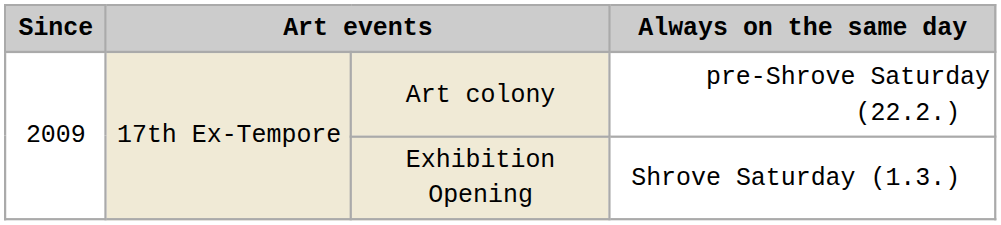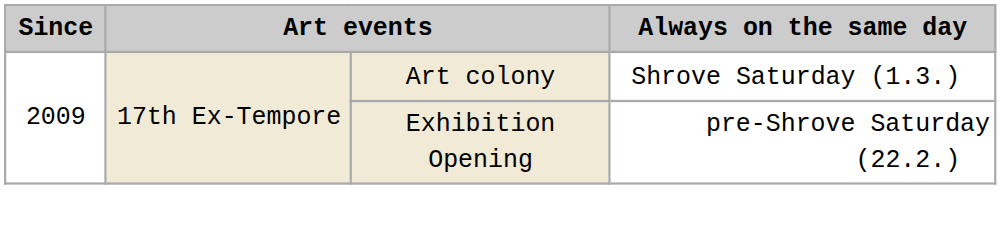(848, 95) pre-Shrove Saturday (22.2.) -> (811, 77) Shrove Saturday (1.3.)
(811, 178) Shrove Saturday (1.3.) -> (848, 143) pre-Shrove Saturday (22.2.)
